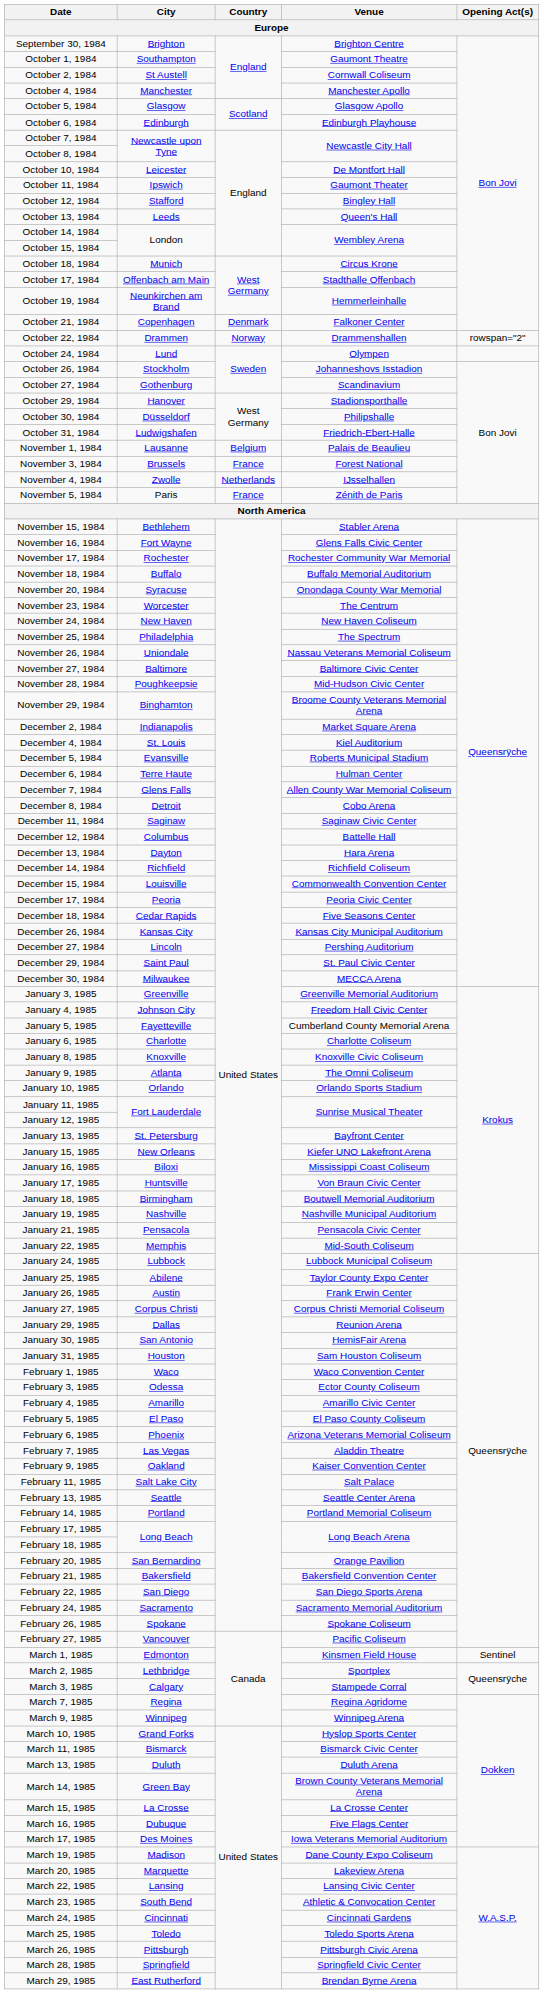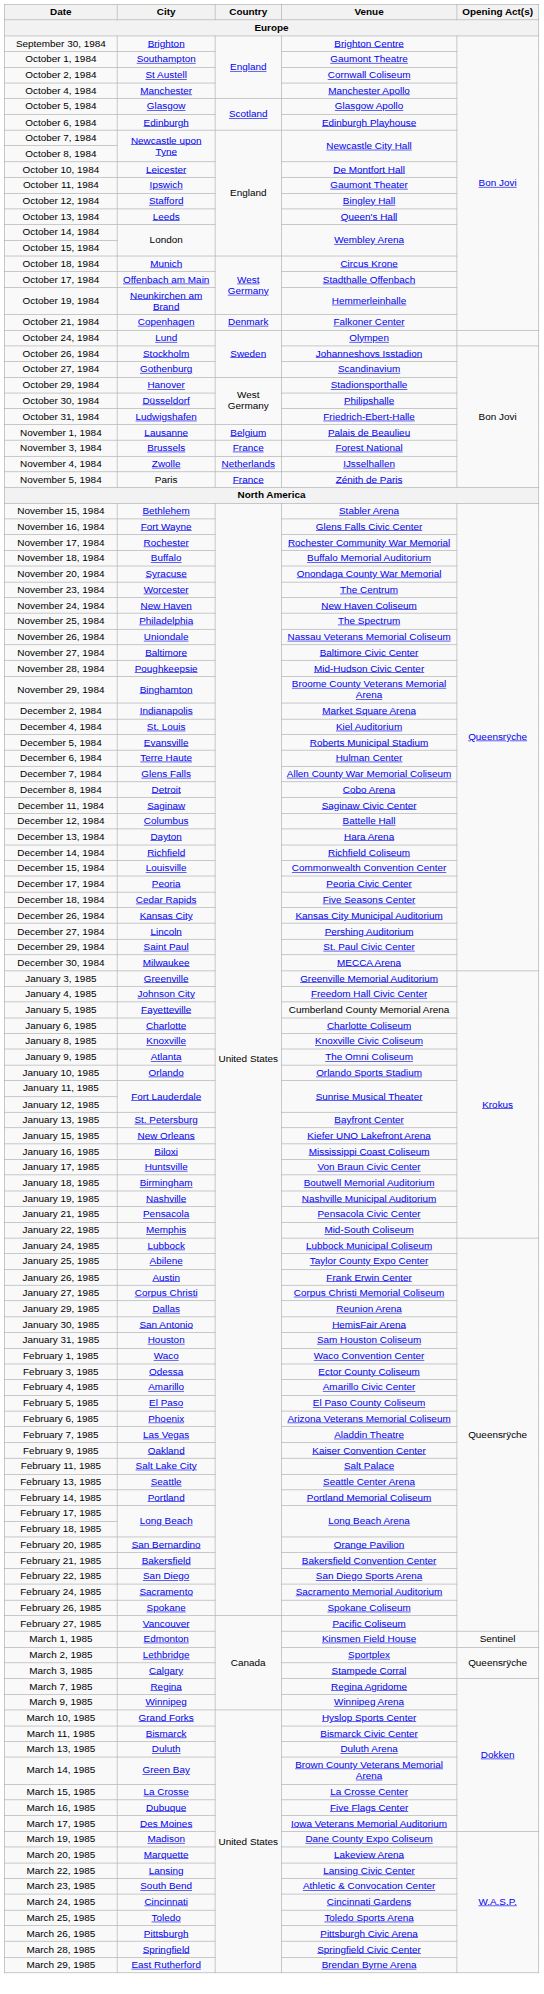- row: (61, 338)
